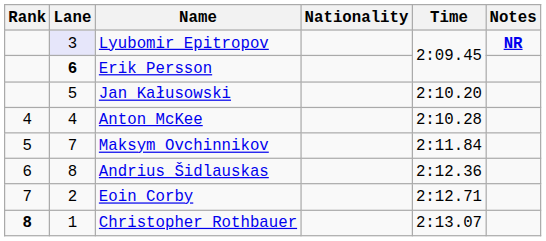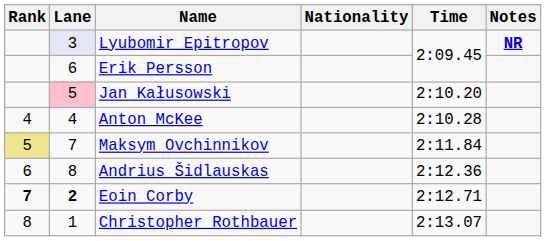(72, 69) bold -> (72, 69) normal
(72, 94) no background -> (72, 94) pink background
(27, 146) no background -> (27, 146) khaki background
(27, 197) normal -> (27, 197) bold
(72, 197) normal -> (72, 197) bold
(27, 223) bold -> (27, 223) normal
